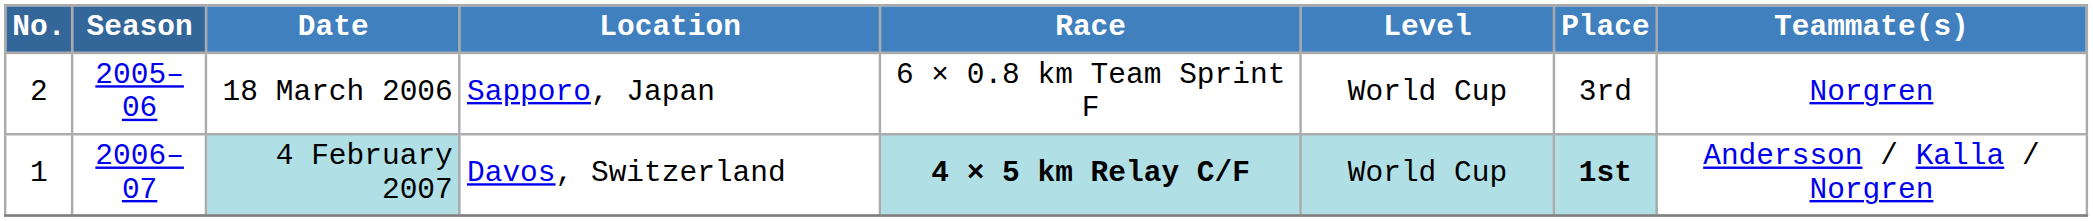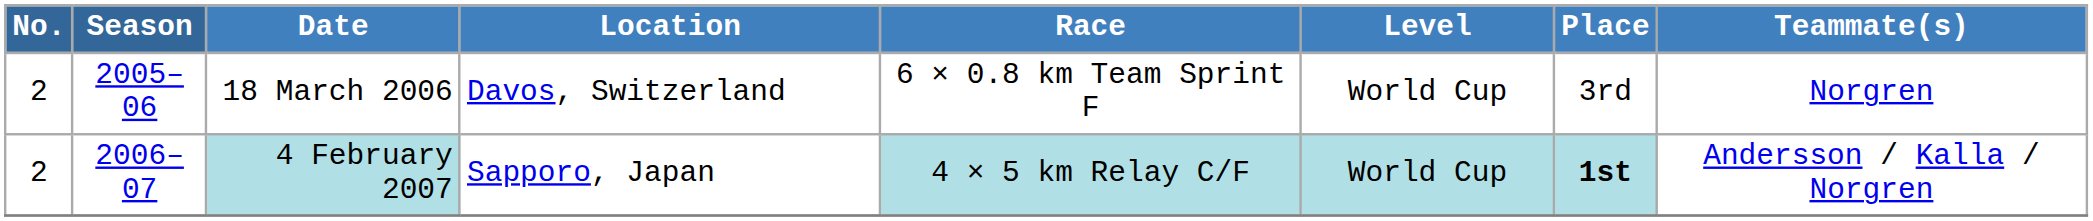(591, 94) Sapporo, Japan -> (626, 94) Davos, Switzerland
(39, 175) 1 -> (39, 175) 2
(626, 175) Davos, Switzerland -> (591, 175) Sapporo, Japan
(1091, 175) bold -> (1091, 175) normal
